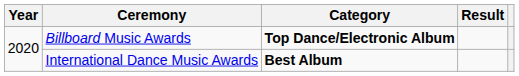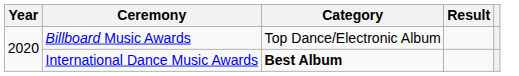(360, 37) bold -> (353, 37) normal
